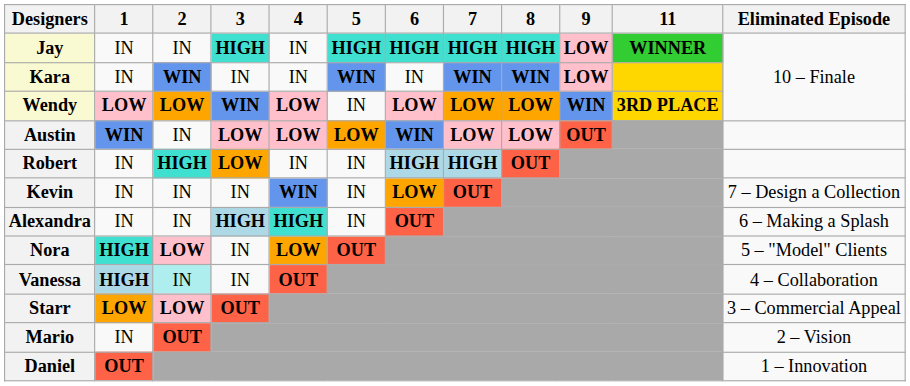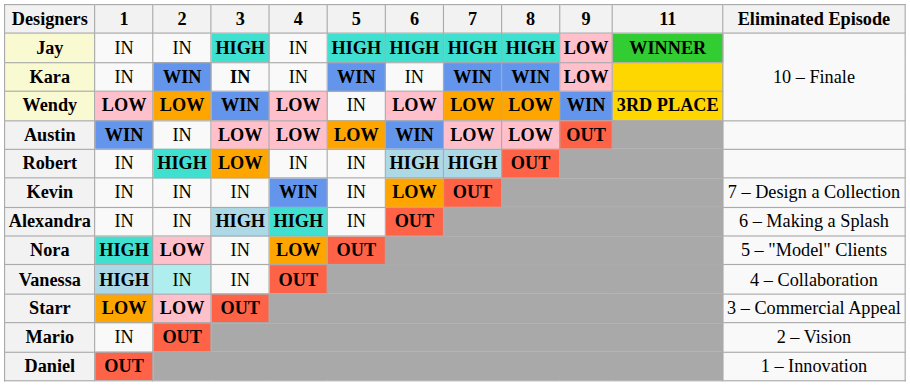(240, 76) normal -> (240, 76) bold
